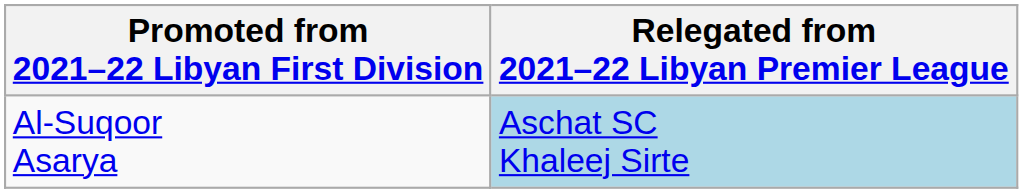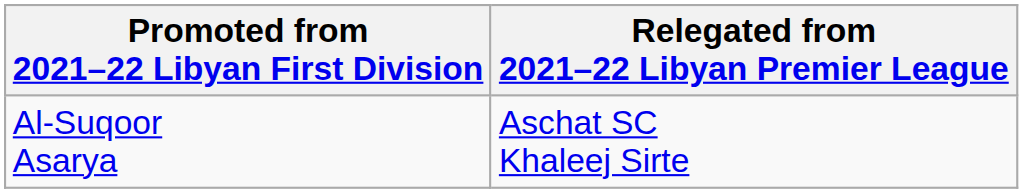(594, 141) lightblue background -> (594, 141) no background
